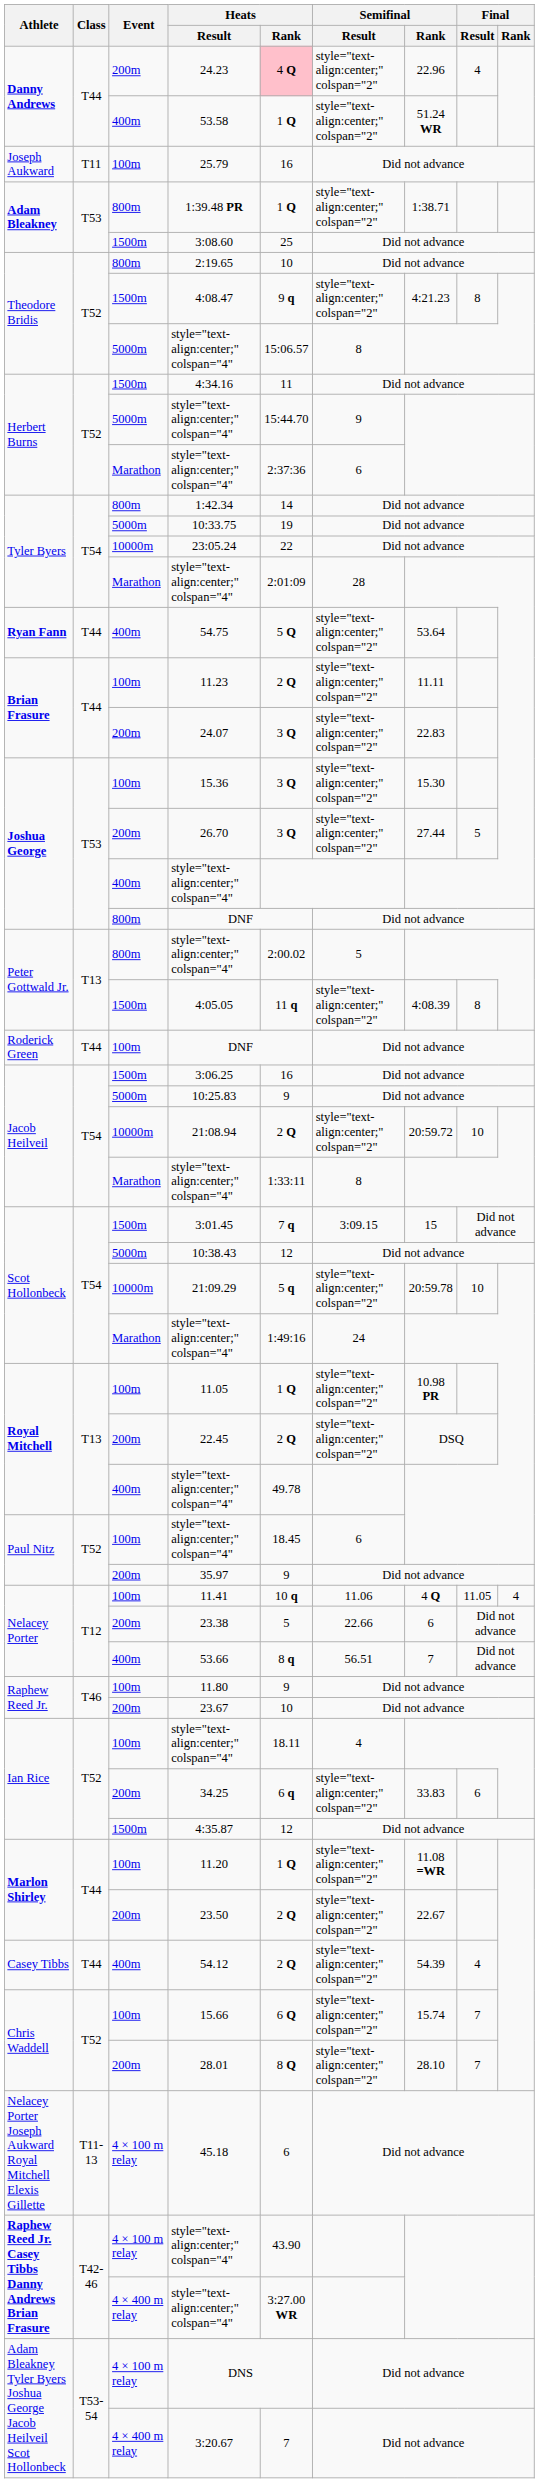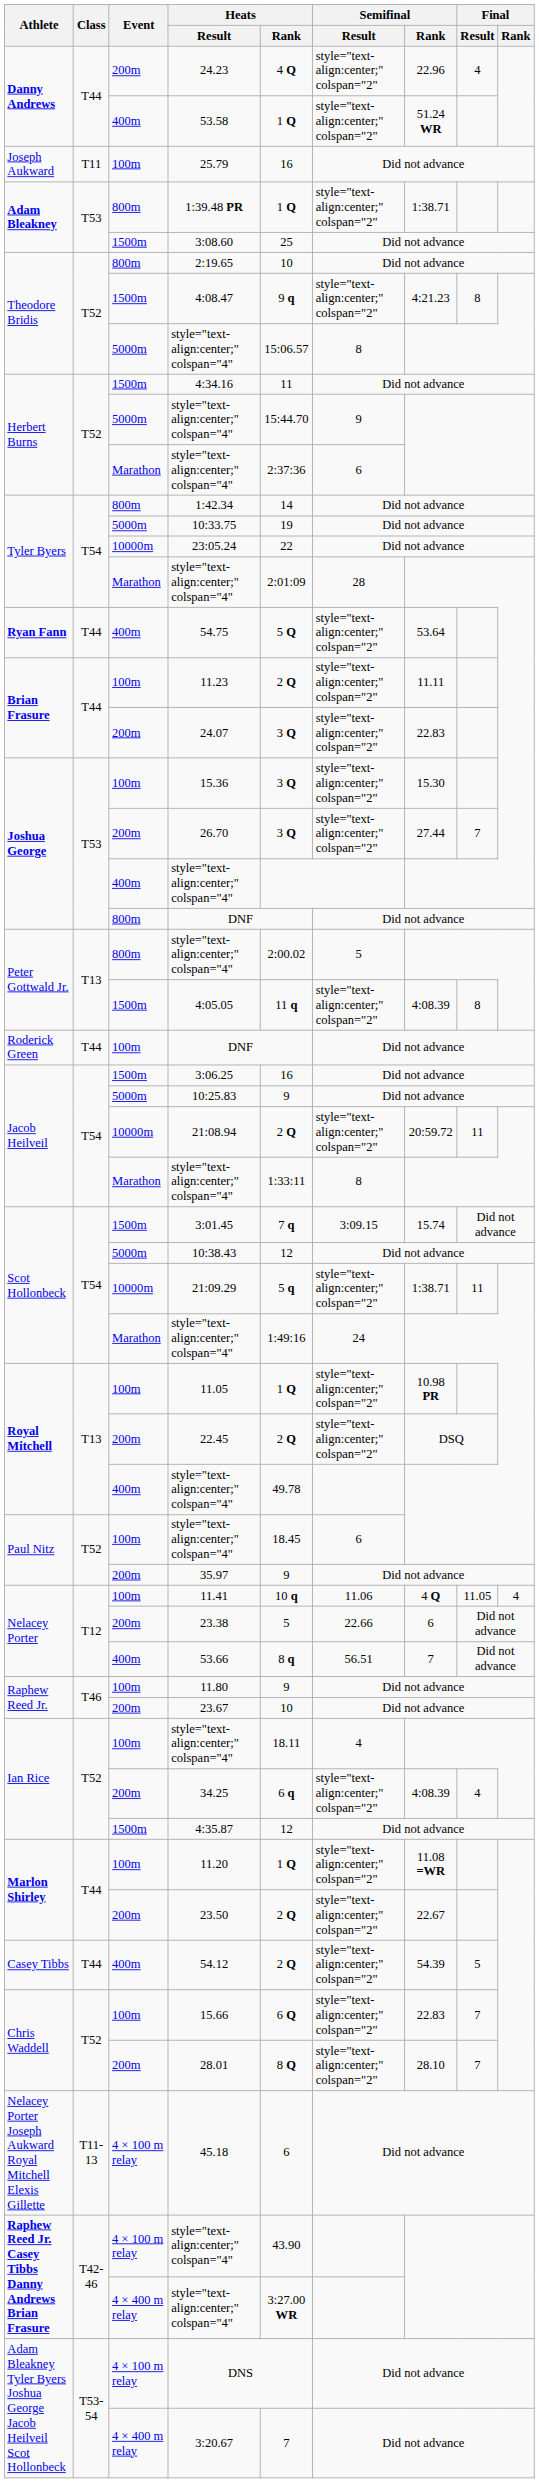(286, 71) pink background -> (286, 71) no background
(477, 833) 5 -> (477, 833) 7
(477, 1132) 10 -> (477, 1132) 11
(431, 1225) 15 -> (431, 1225) 15.74
(431, 1288) 20:59.78 -> (431, 1288) 1:38.71
(477, 1288) 10 -> (477, 1288) 11
(431, 1793) 33.83 -> (431, 1793) 4:08.39
(477, 1793) 6 -> (477, 1793) 4
(477, 1965) 4 -> (477, 1965) 5
(431, 2015) 15.74 -> (431, 2015) 22.83
